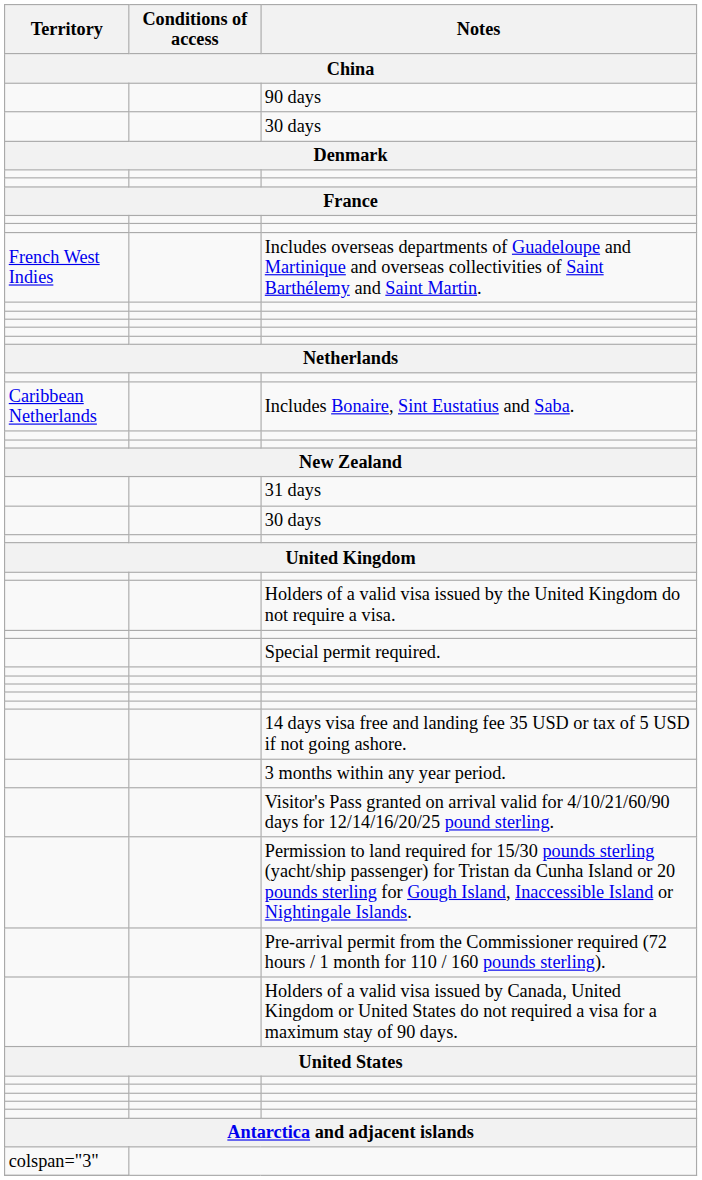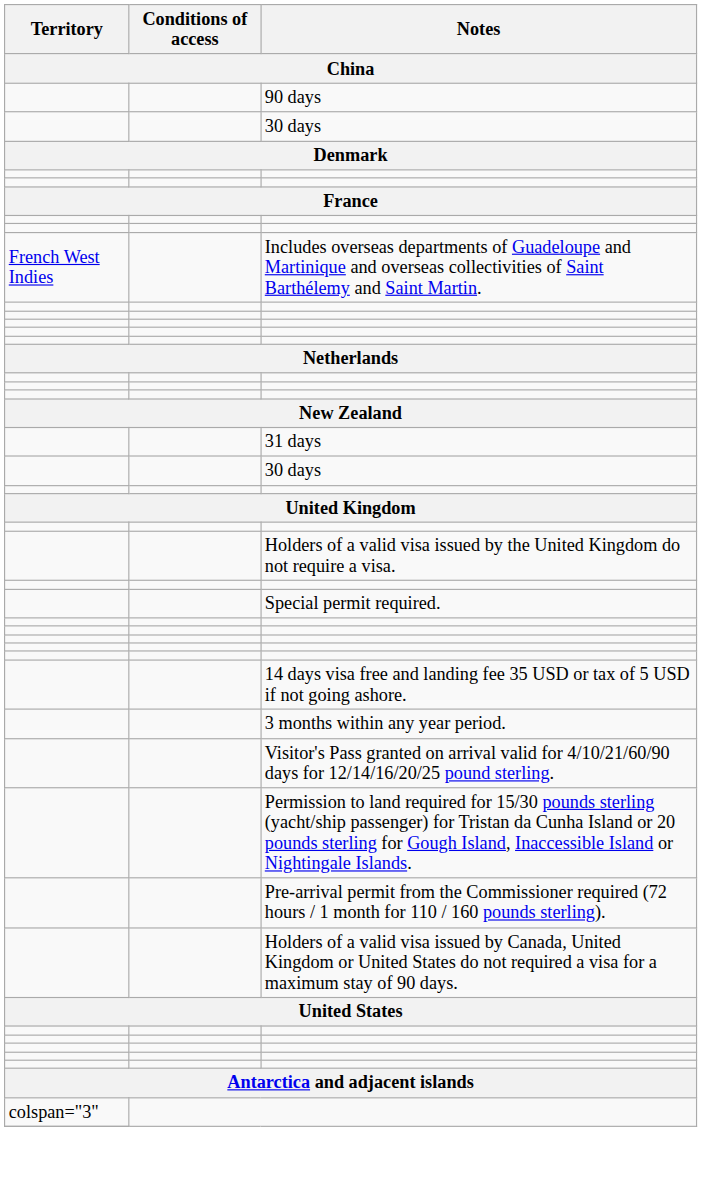- row: (53, 406)
